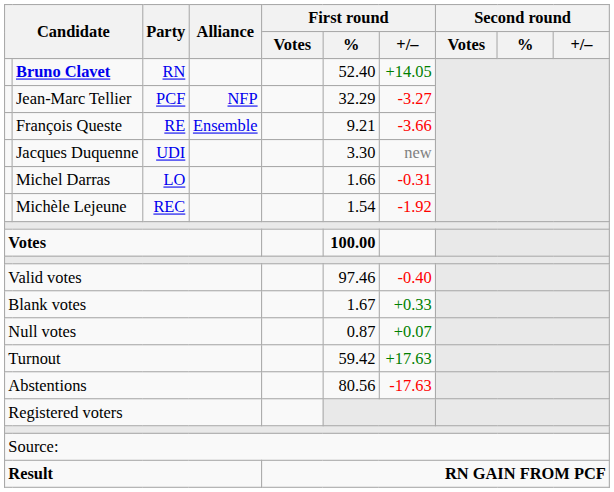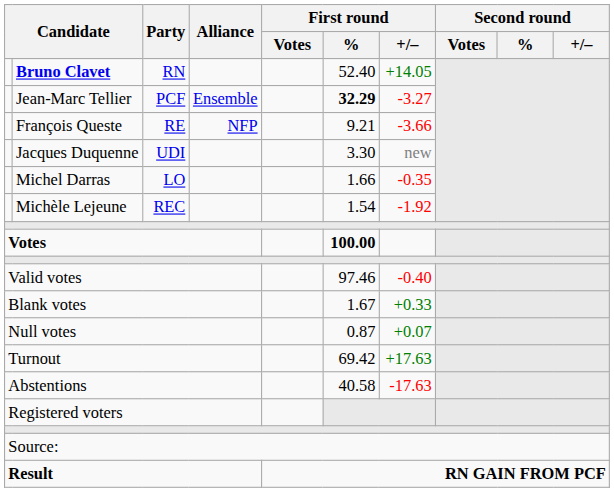(243, 99) NFP -> (225, 99) Ensemble
(357, 99) normal -> (357, 99) bold
(225, 126) Ensemble -> (243, 126) NFP
(415, 180) -0.31 -> (415, 180) -0.35
(357, 358) 59.42 -> (357, 358) 69.42
(357, 385) 80.56 -> (357, 385) 40.58
